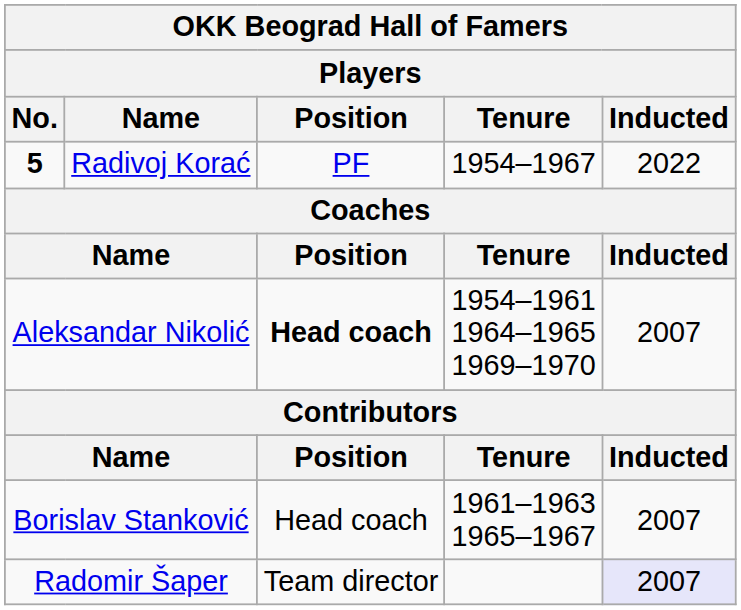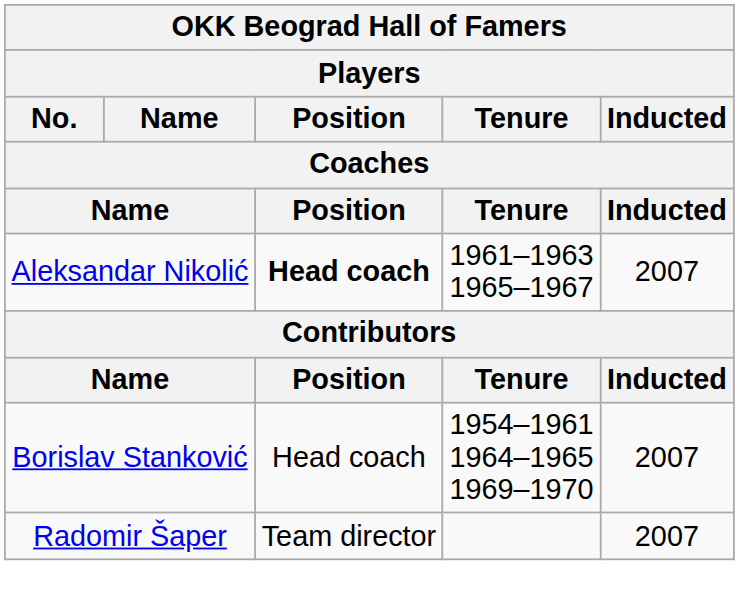- row: (35, 164)
(524, 333) 1954–1961 1964–1965 1969–1970 -> (522, 271) 1961–1963 1965–1967
(524, 519) 1961–1963 1965–1967 -> (522, 457) 1954–1961 1964–1965 1969–1970
(669, 581) lavender background -> (667, 535) no background
